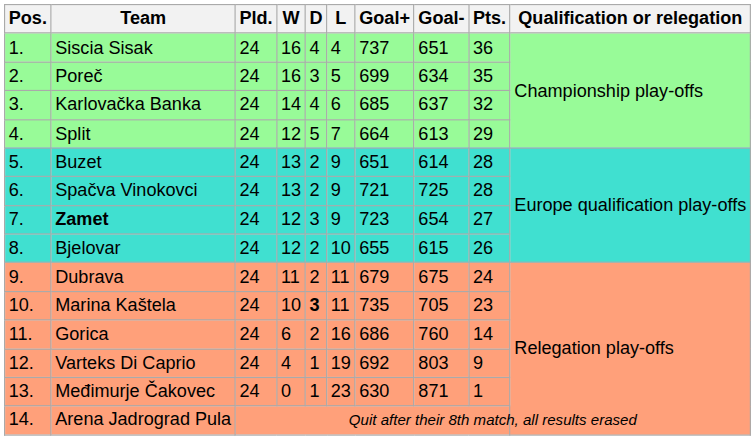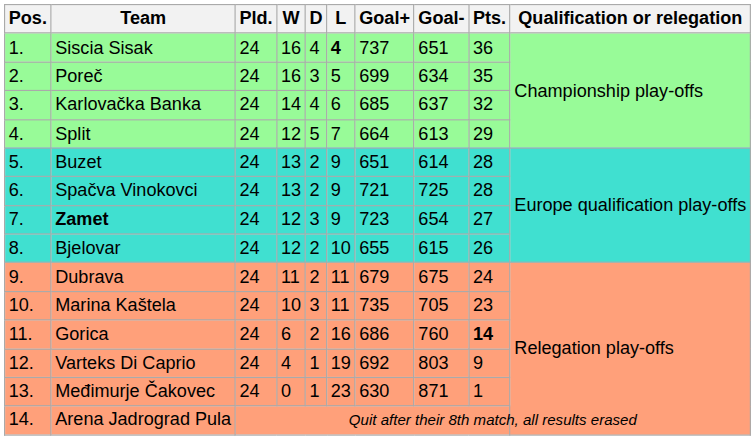(336, 47) normal -> (336, 47) bold
(314, 305) bold -> (314, 305) normal
(483, 334) normal -> (483, 334) bold
